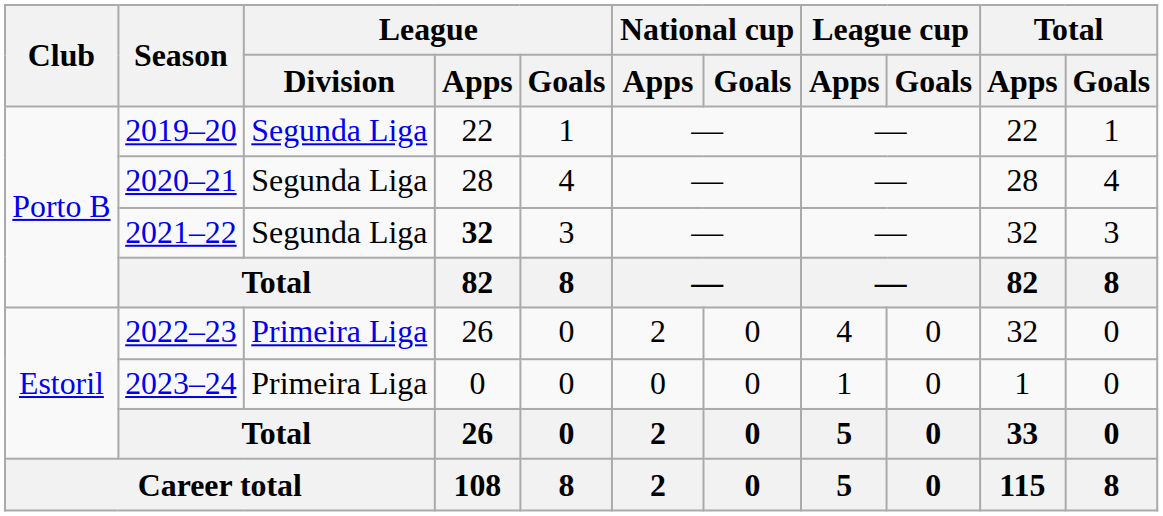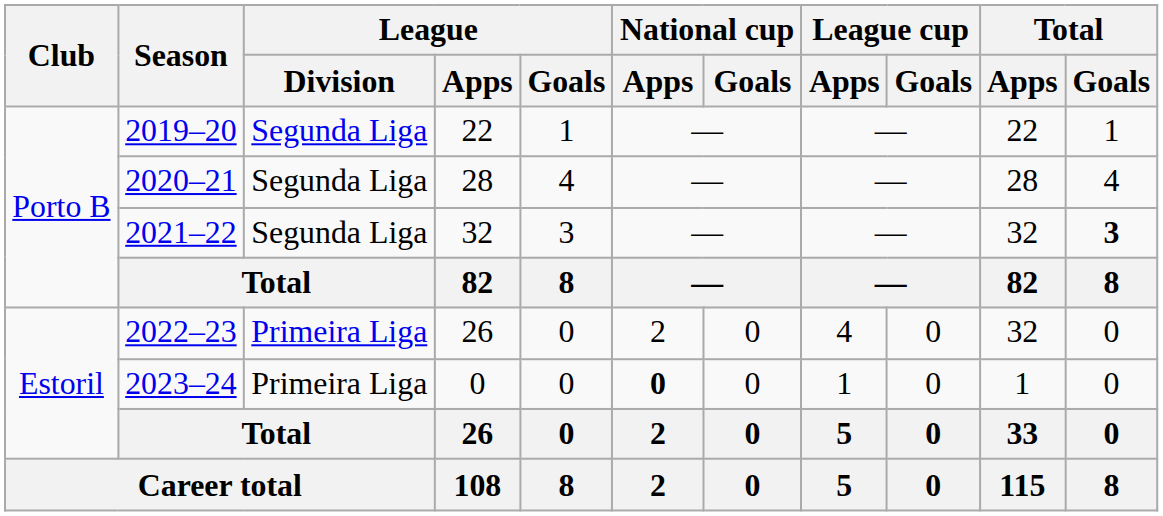(477, 231) bold -> (477, 231) normal
(1111, 231) normal -> (1111, 231) bold
(658, 383) normal -> (658, 383) bold
